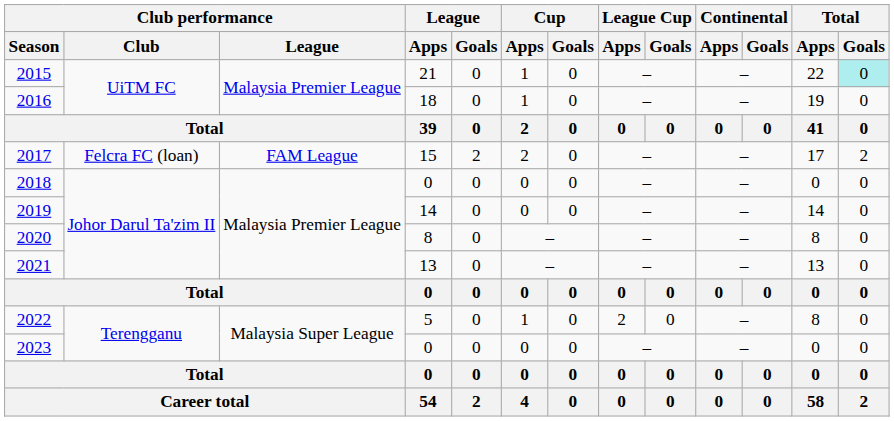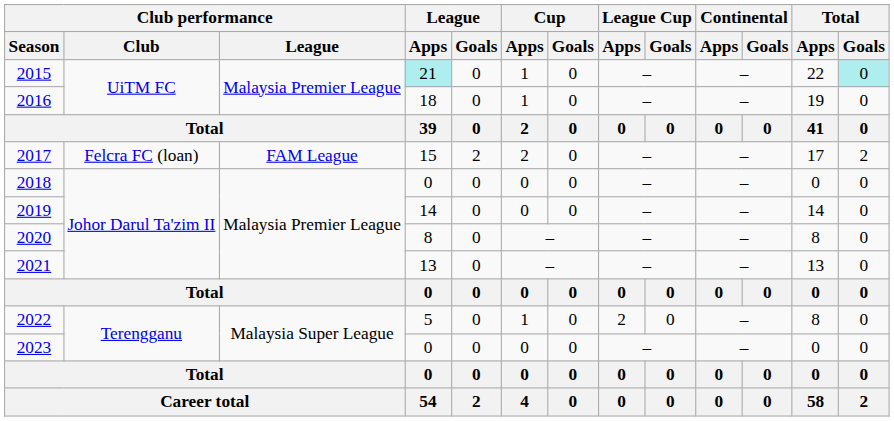(428, 73) no background -> (428, 73) paleturquoise background
